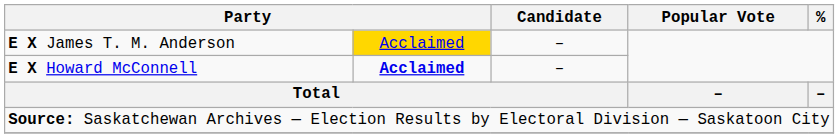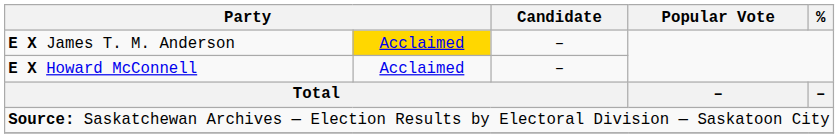(422, 69) bold -> (422, 69) normal
